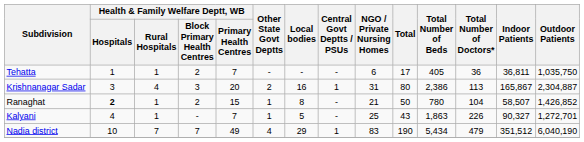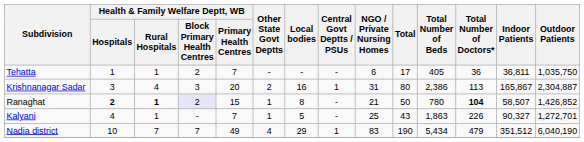(156, 101) normal -> (156, 101) bold
(197, 101) no background -> (197, 101) lavender background
(476, 101) normal -> (476, 101) bold
